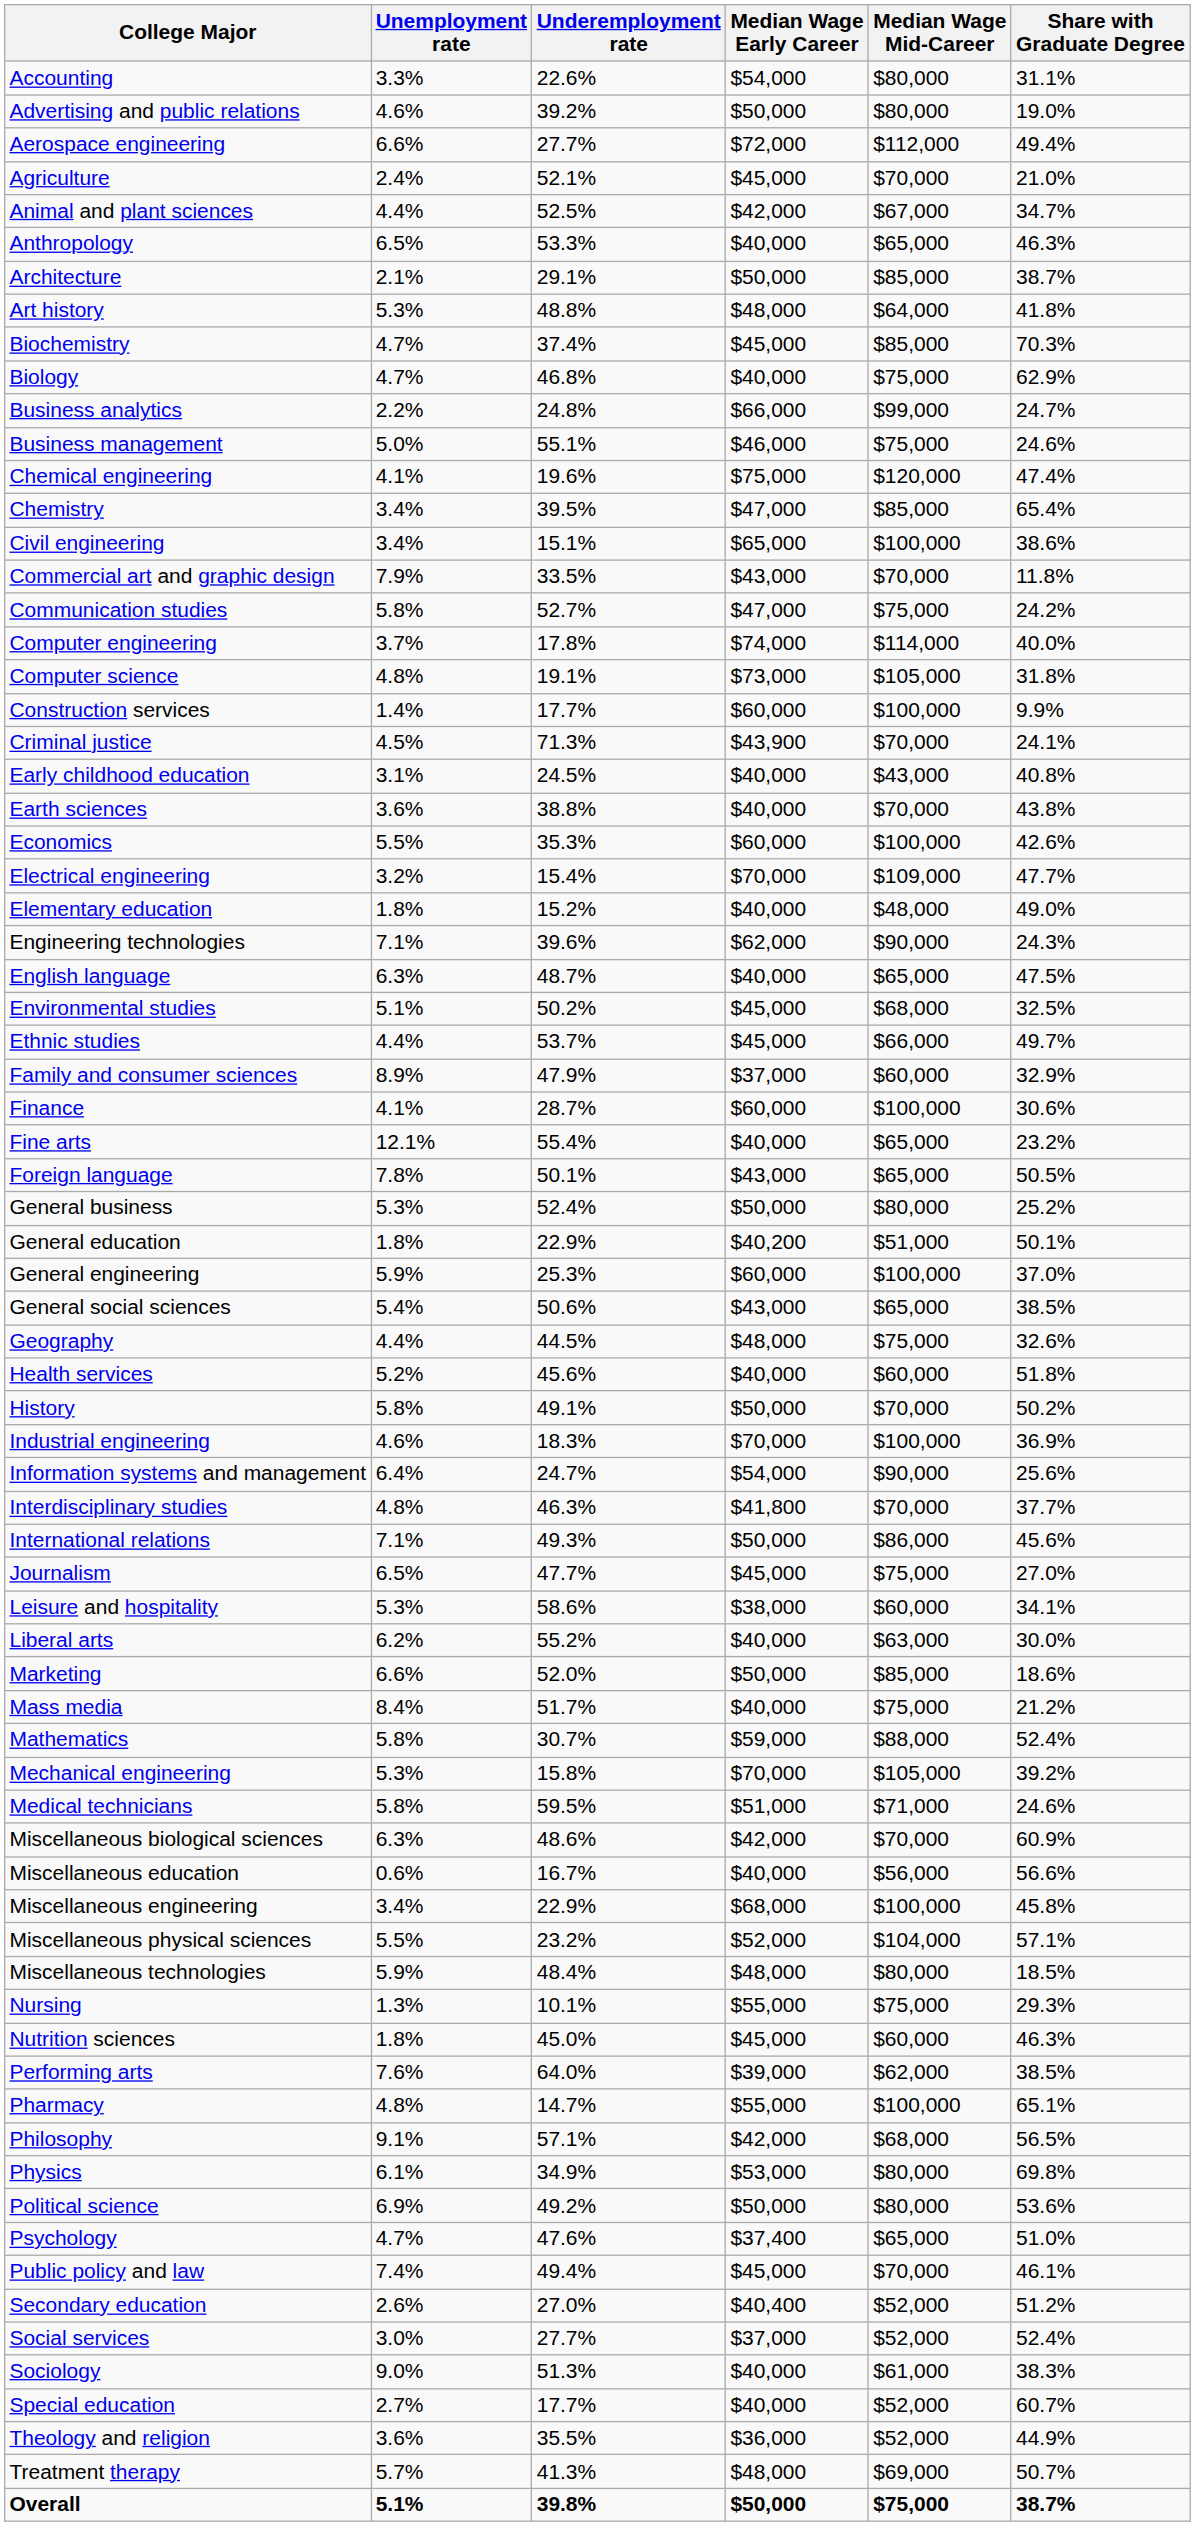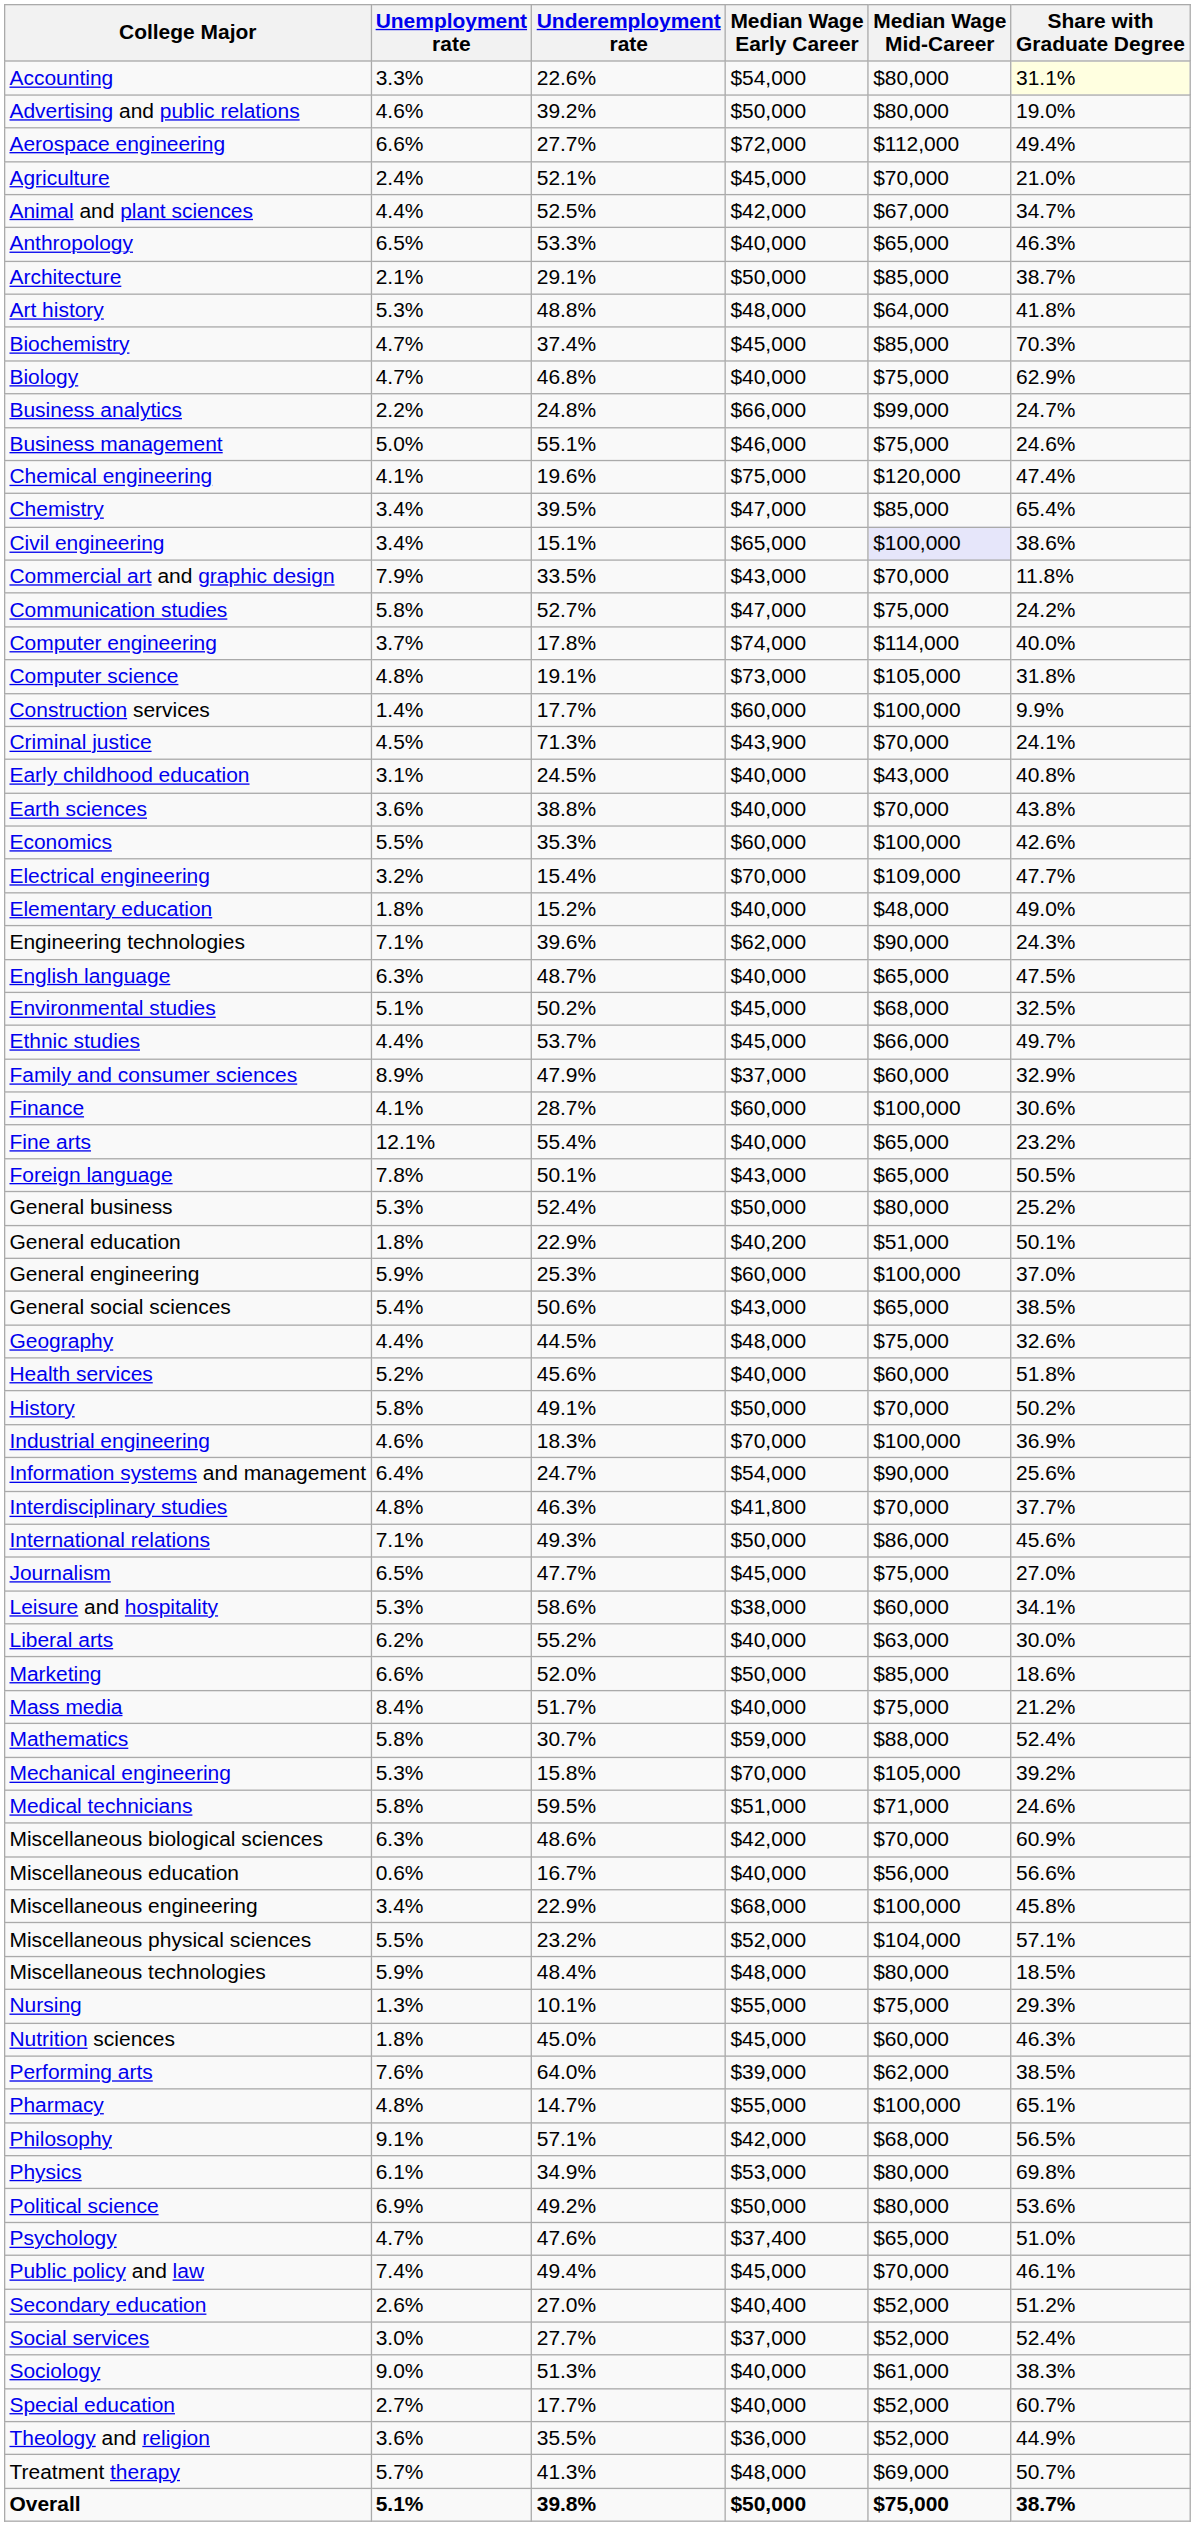(1046, 77) no background -> (1046, 77) lightyellow background
(917, 543) no background -> (917, 543) lavender background
